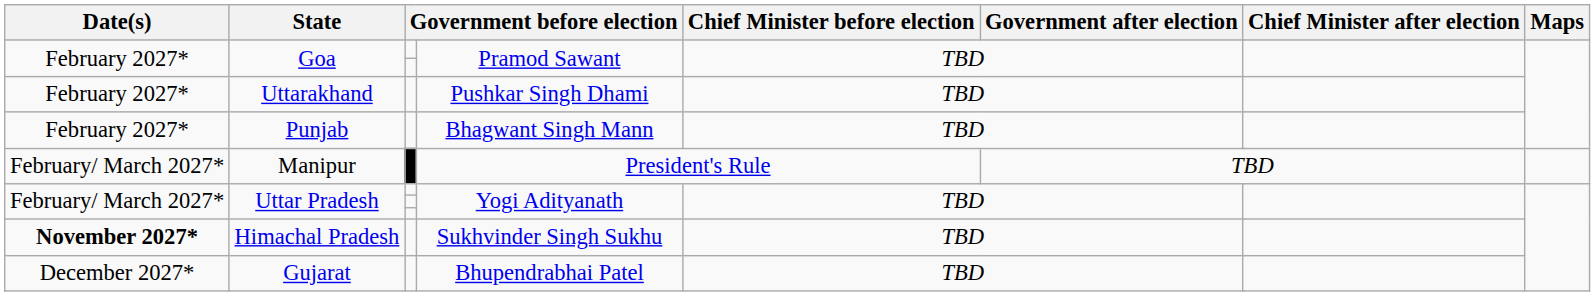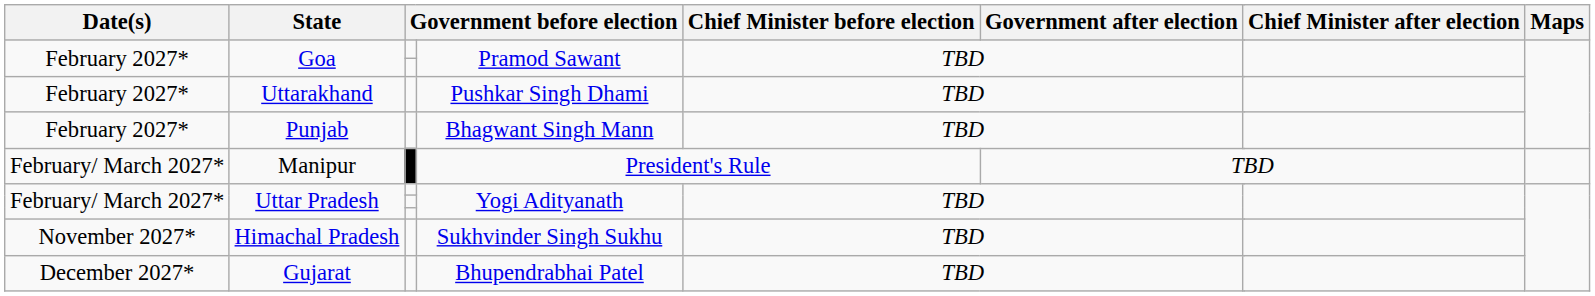(117, 237) bold -> (117, 237) normal
